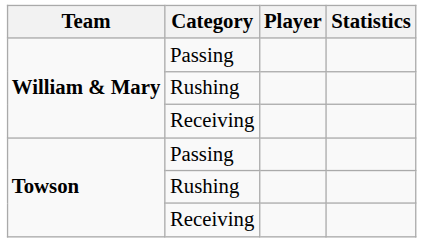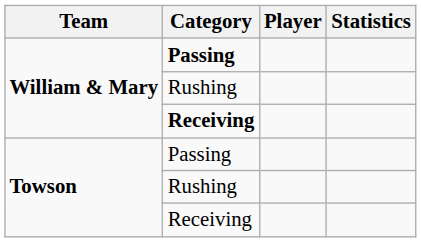(202, 54) normal -> (201, 54) bold
(212, 120) normal -> (211, 120) bold
